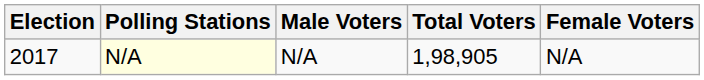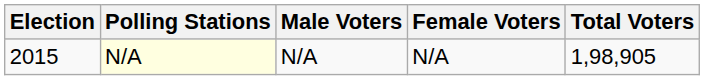columns swapped: (620, 21) <-> (474, 21)
(34, 56) 2017 -> (34, 56) 2015
